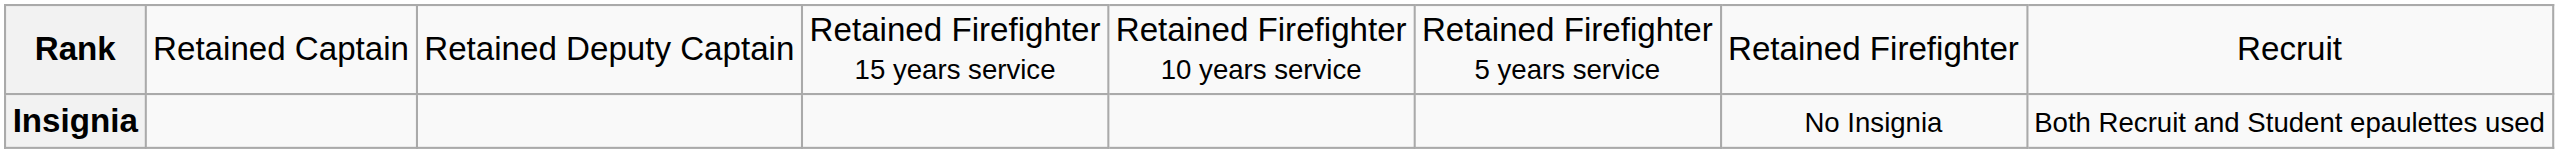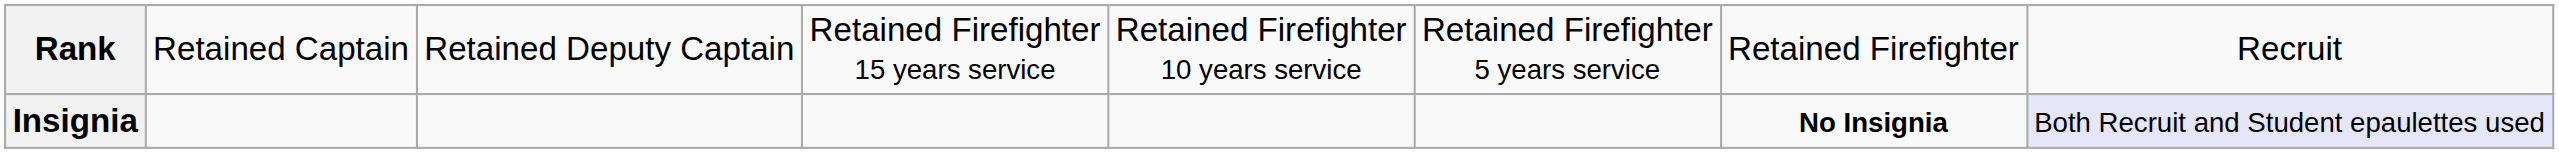(1873, 122) normal -> (1873, 120) bold
(2290, 122) no background -> (2290, 122) lavender background
